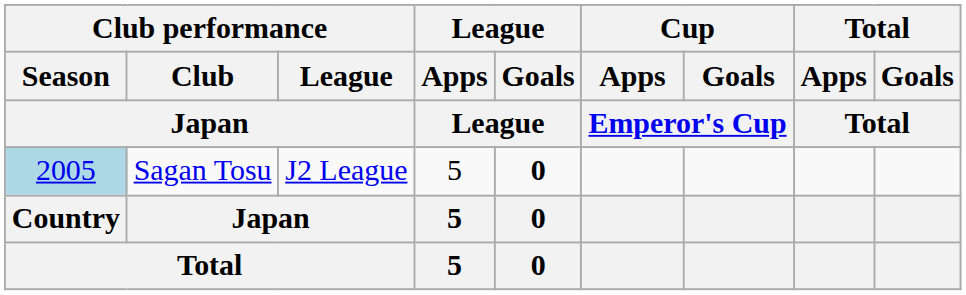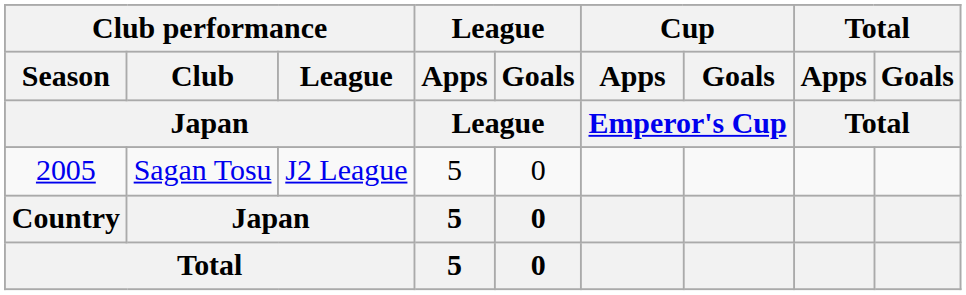(66, 170) lightblue background -> (66, 170) no background
(538, 170) bold -> (538, 170) normal
